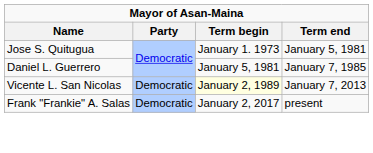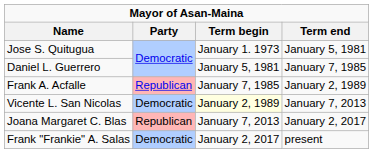+ row: (46, 85)
+ row: (67, 121)
